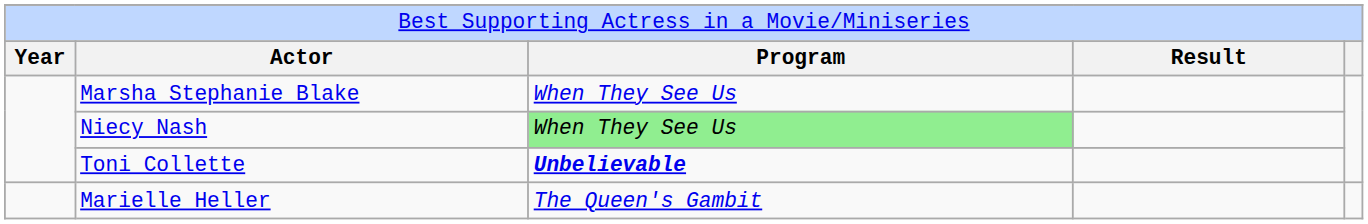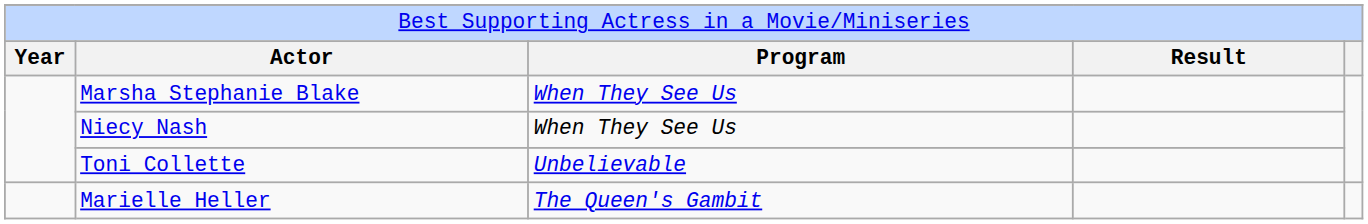(635, 129) lightgreen background -> (635, 129) no background
(610, 165) bold -> (610, 165) normal
